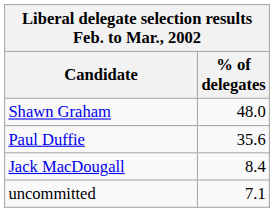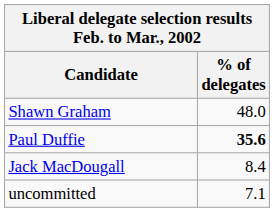(251, 139) normal -> (251, 139) bold
